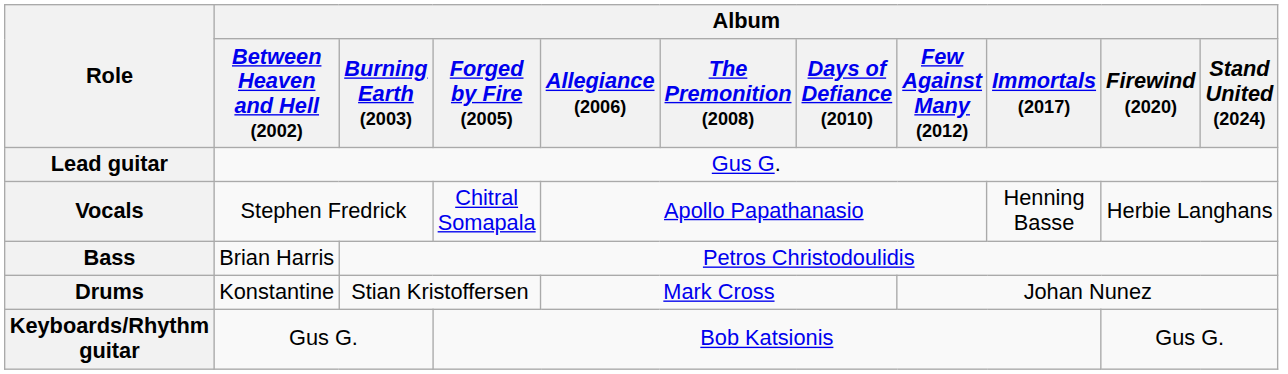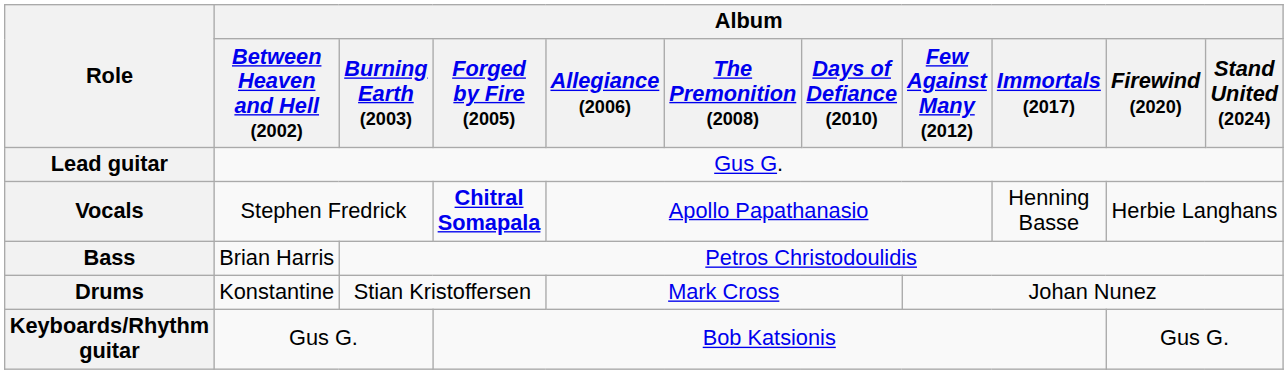(487, 210) normal -> (489, 210) bold
